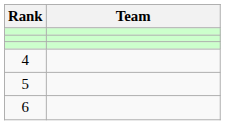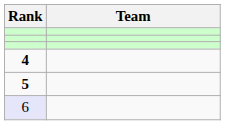(25, 60) normal -> (25, 60) bold
(25, 84) normal -> (25, 84) bold
(25, 107) no background -> (25, 107) lavender background
